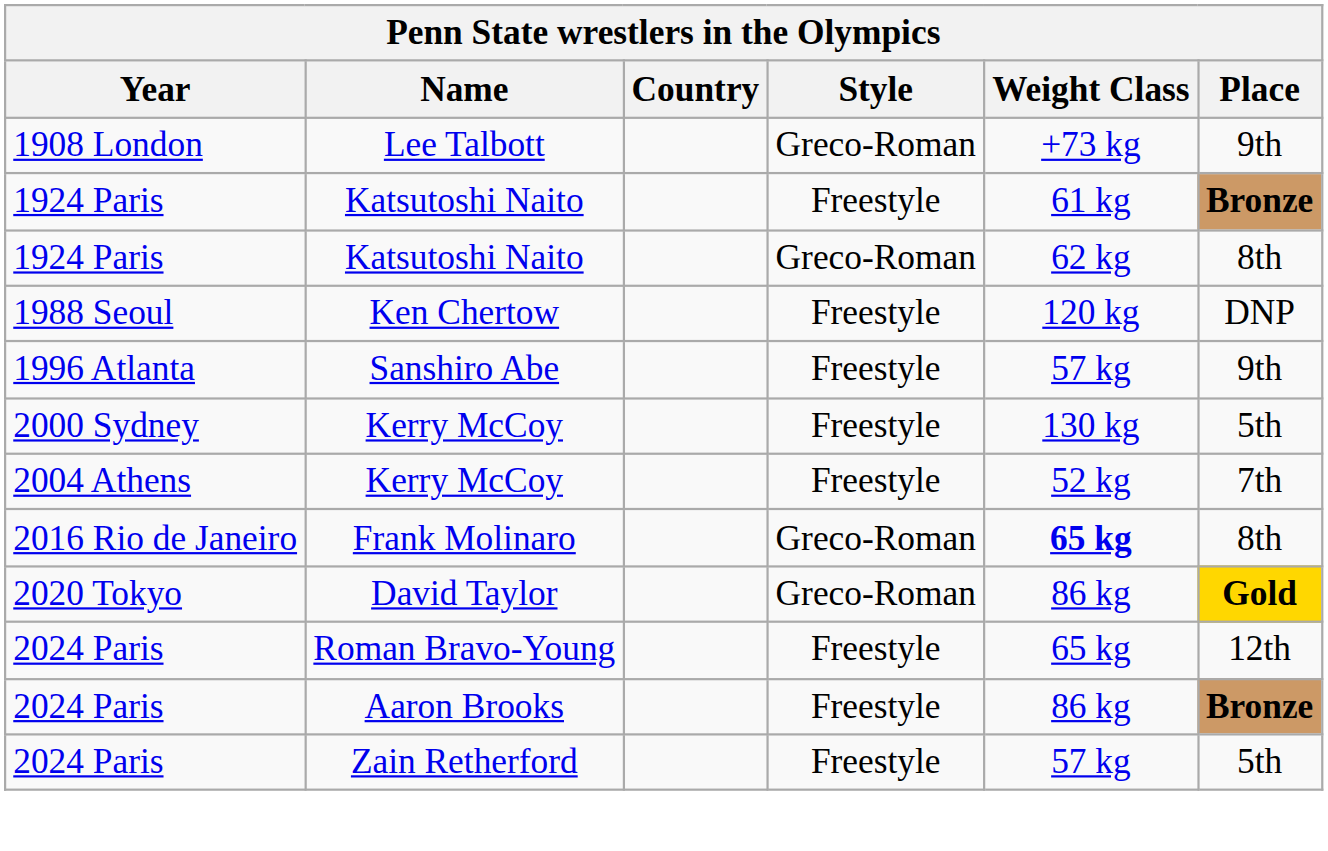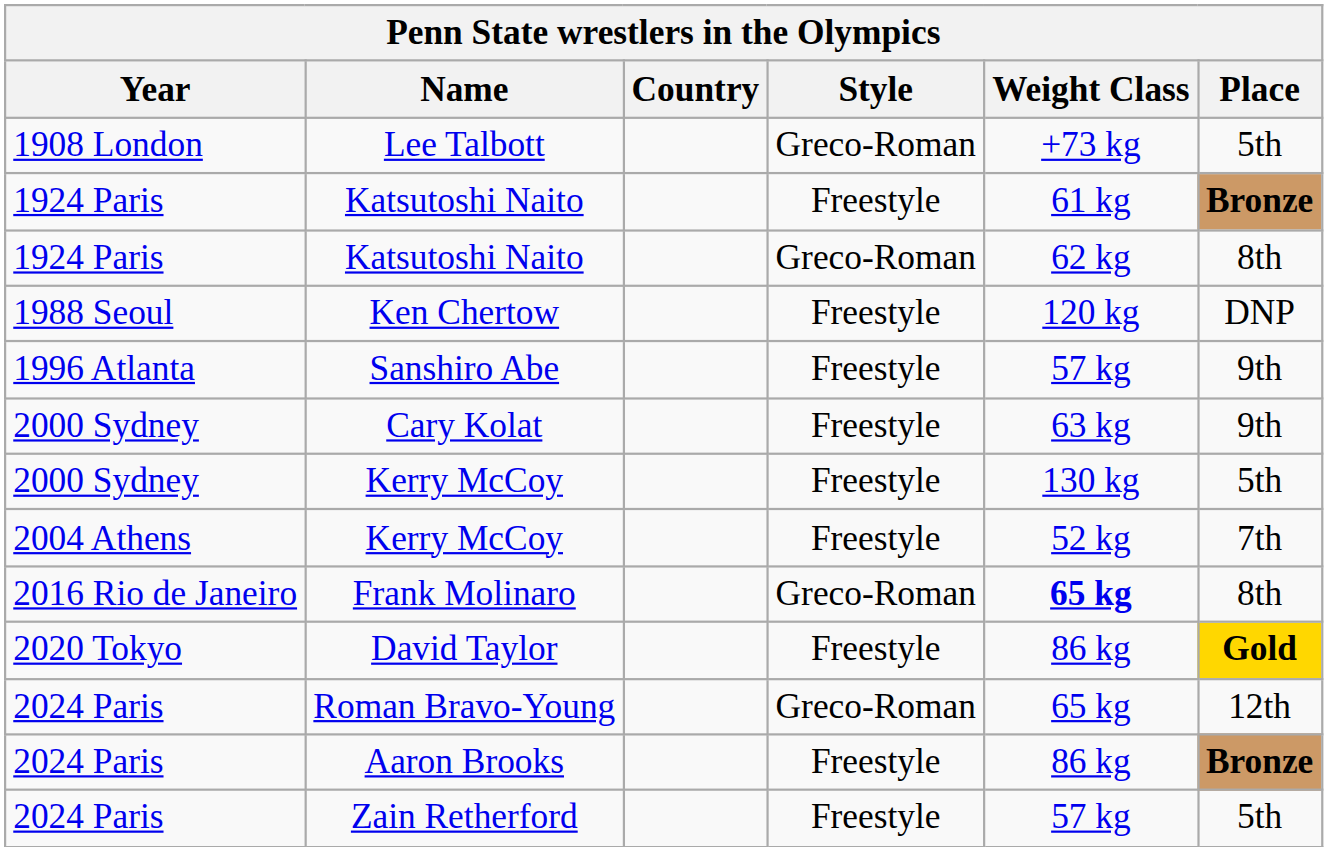(1260, 144) 9th -> (1260, 144) 5th
+ row: (106, 425)
(876, 593) Greco-Roman -> (876, 649) Freestyle
(876, 649) Freestyle -> (876, 705) Greco-Roman
